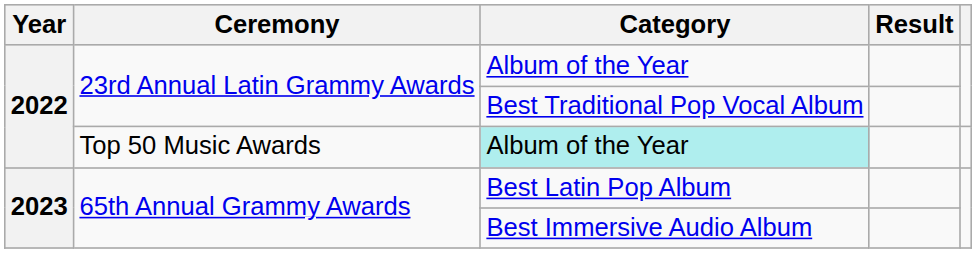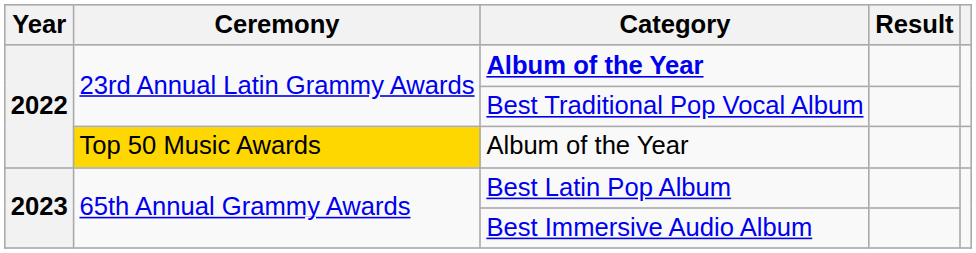(587, 65) normal -> (595, 65) bold
(200, 146) no background -> (200, 146) gold background
(587, 146) paleturquoise background -> (587, 146) no background
